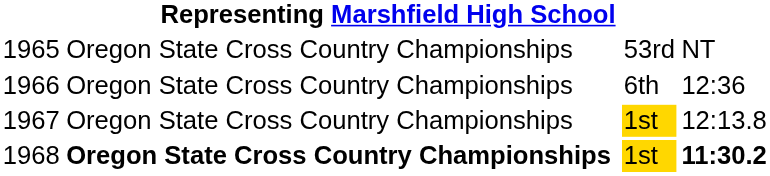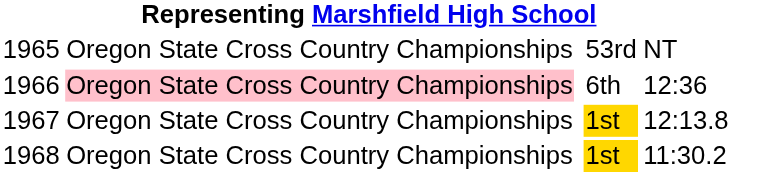(319, 85) no background -> (319, 85) pink background
(339, 155) bold -> (319, 155) normal
(724, 155) bold -> (685, 155) normal
